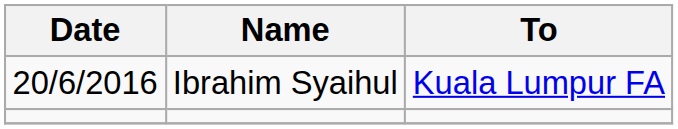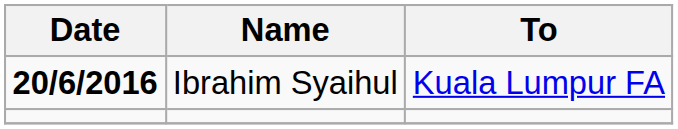(85, 82) normal -> (85, 82) bold
